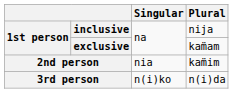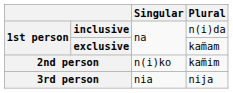(201, 30) nija -> (207, 30) n(i)da
(143, 63) nia -> (153, 63) n(i)ko
(153, 80) n(i)ko -> (143, 80) nia
(207, 80) n(i)da -> (201, 80) nija
